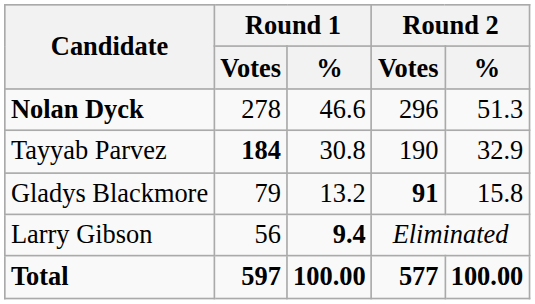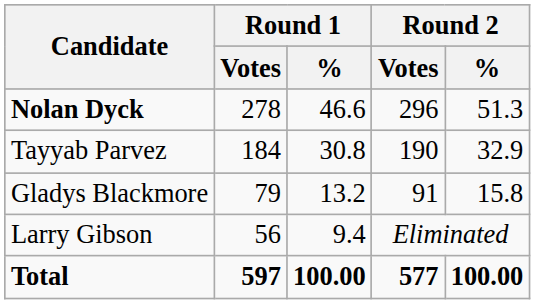(261, 151) bold -> (261, 151) normal
(425, 192) bold -> (425, 192) normal
(349, 234) bold -> (349, 234) normal
